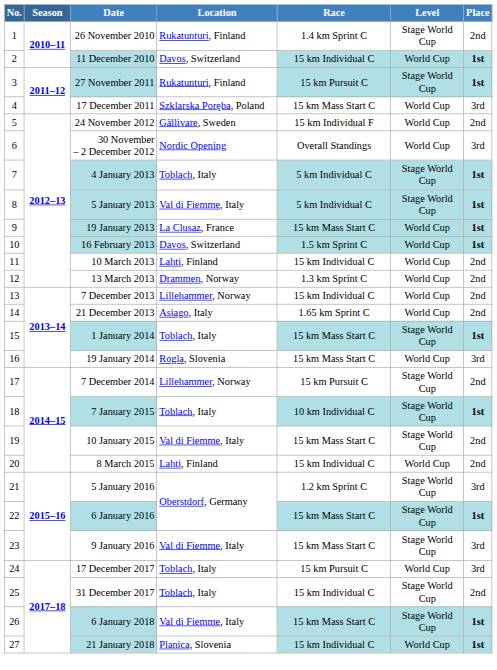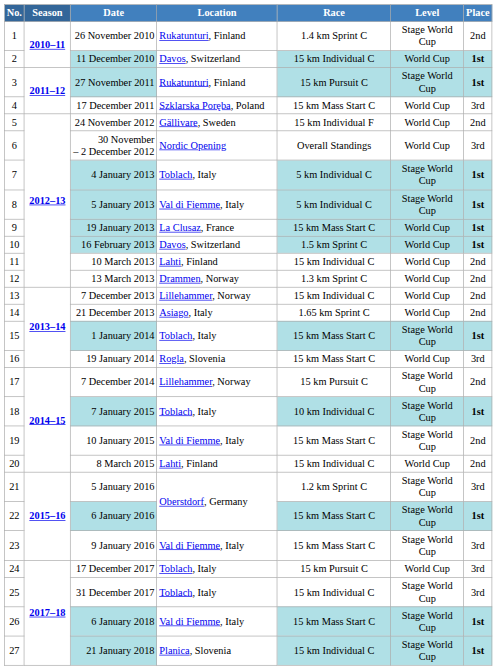(478, 592) 2nd -> (478, 592) 3rd
(427, 644) World Cup -> (427, 650) Stage World Cup
